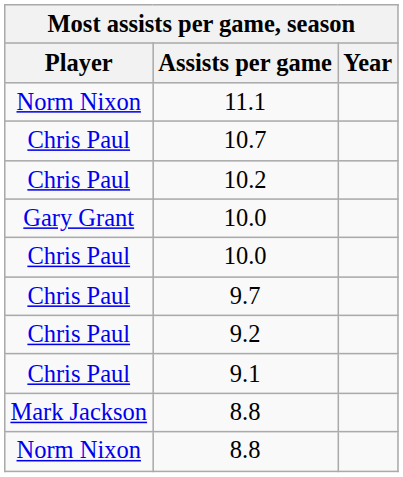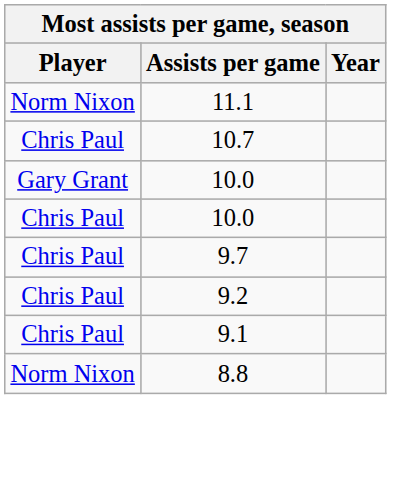- row: (79, 179)
- row: (79, 412)
